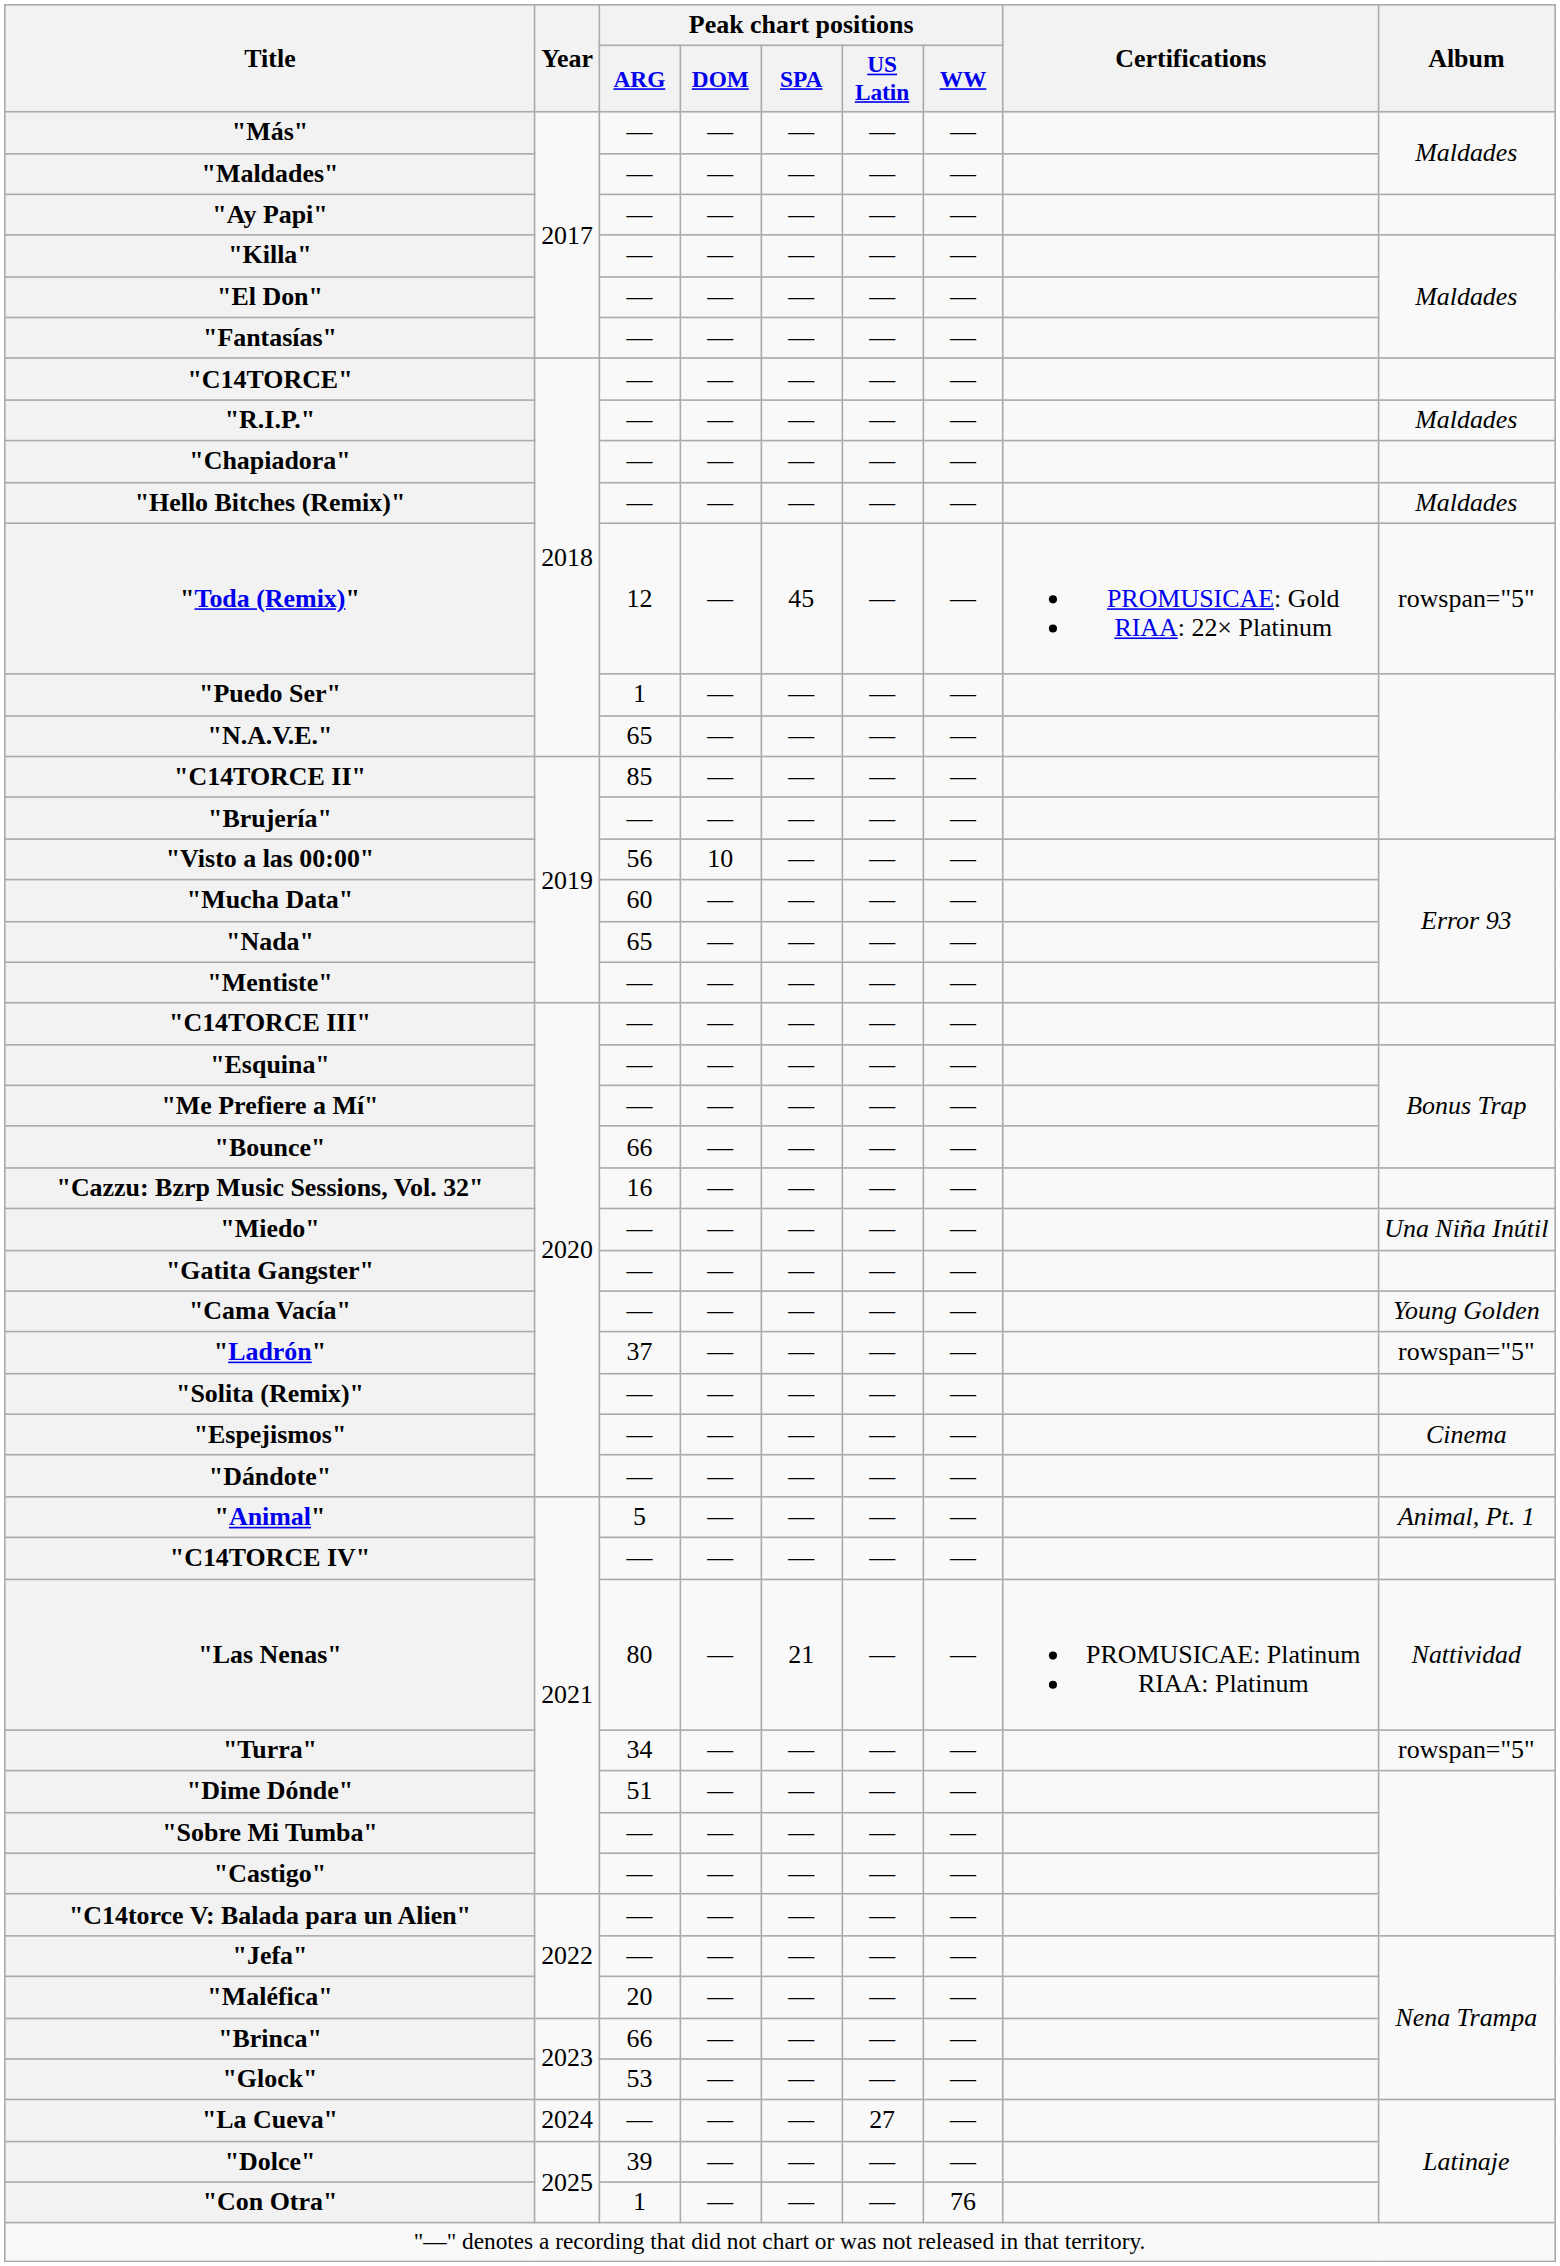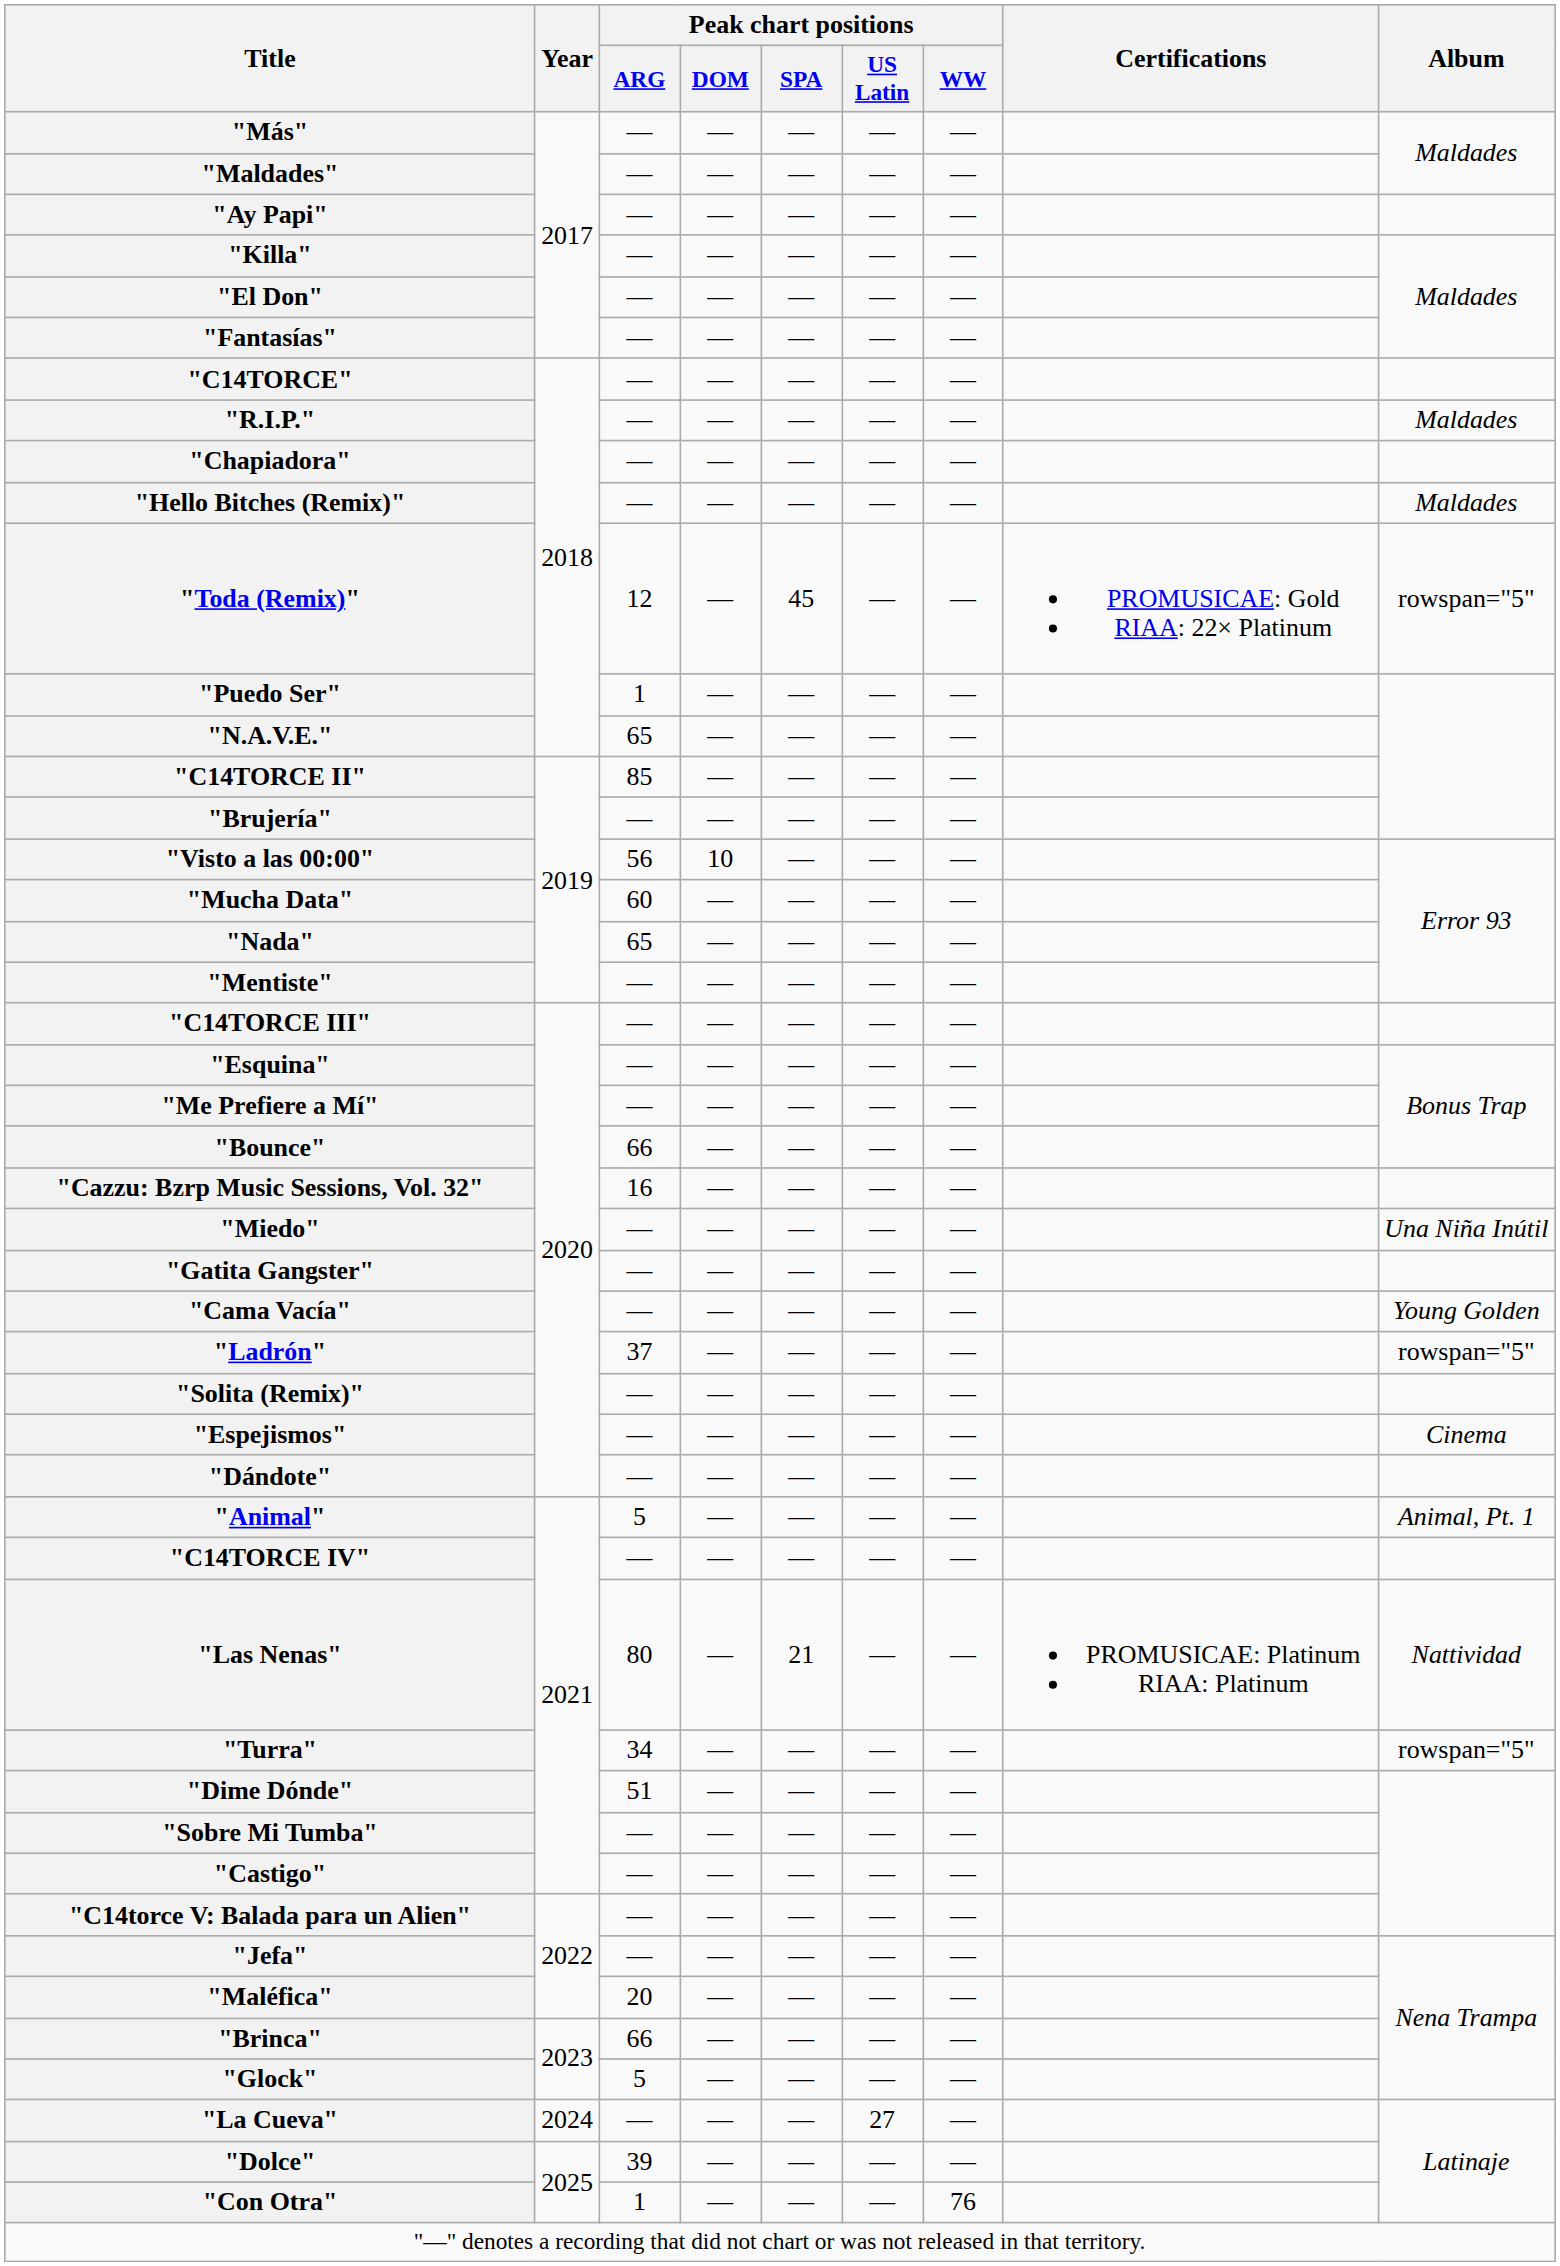(639, 2079) 53 -> (639, 2079) 5
